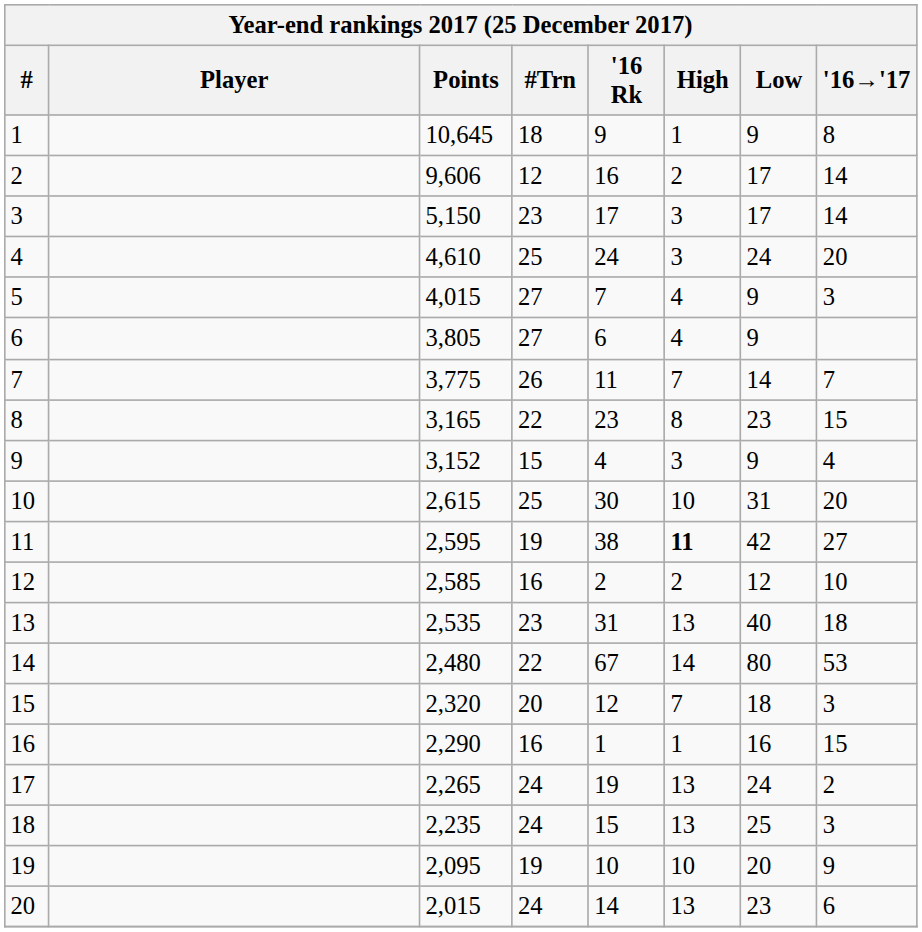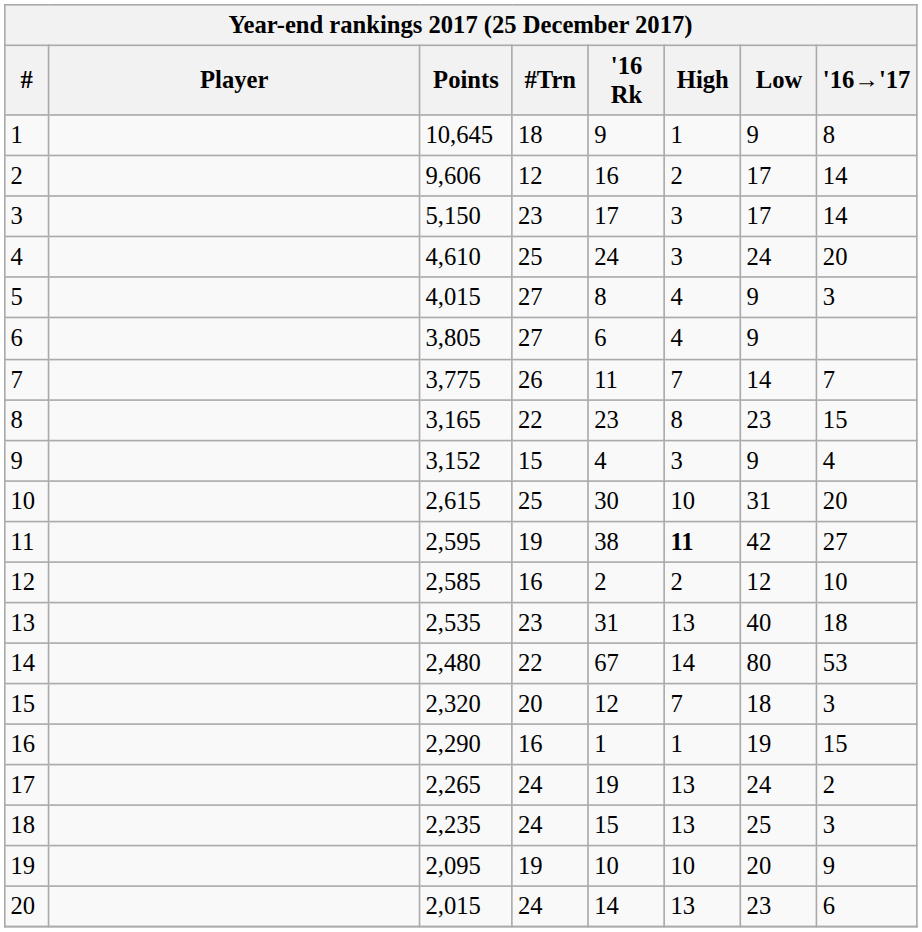(600, 297) 7 -> (600, 297) 8
(759, 744) 16 -> (759, 744) 19
